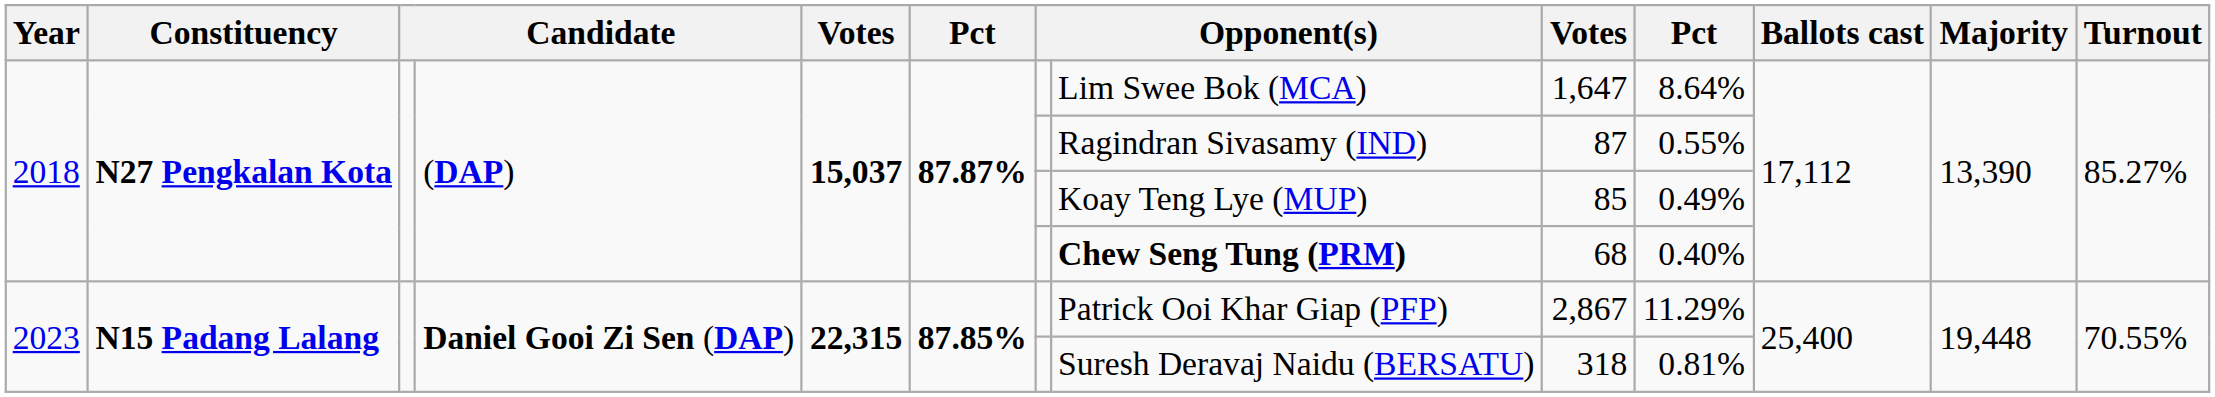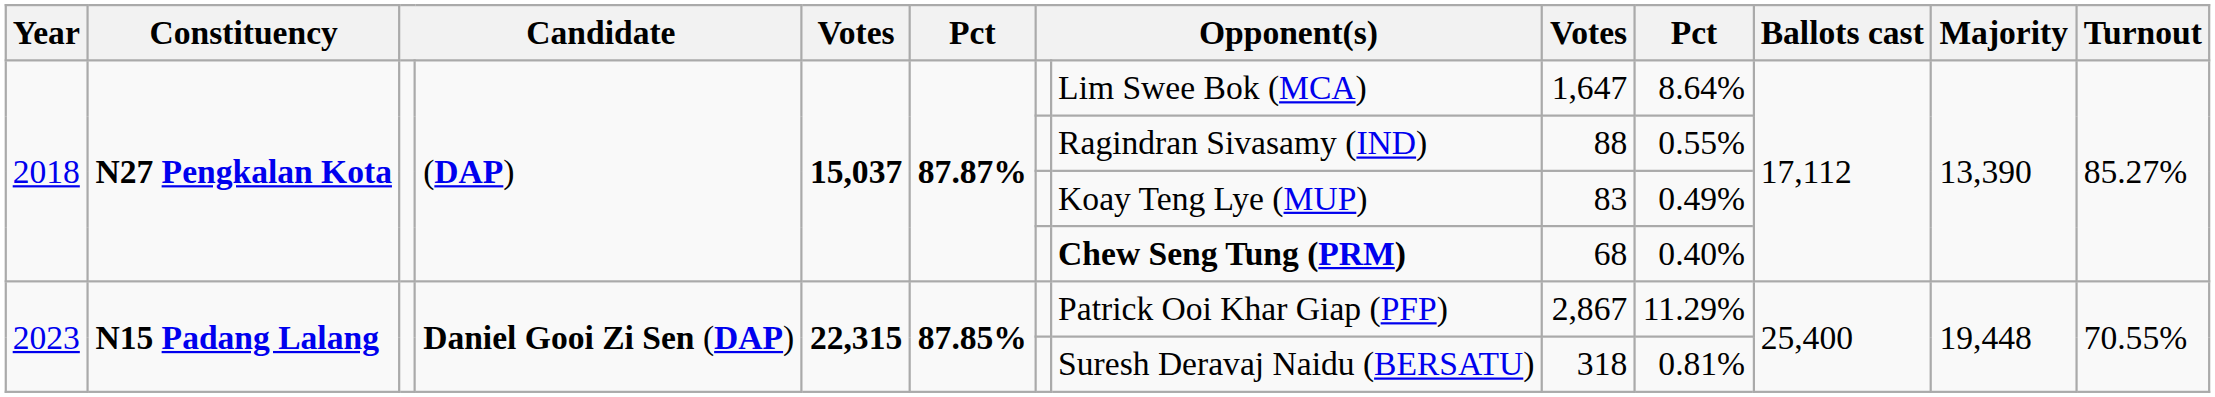(1610, 142) 87 -> (1610, 142) 88
(1610, 198) 85 -> (1610, 198) 83
